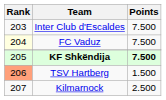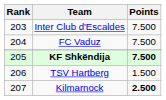(18, 42) lightyellow background -> (18, 42) no background
(18, 73) lightsalmon background -> (18, 73) no background
(144, 88) normal -> (144, 88) bold
